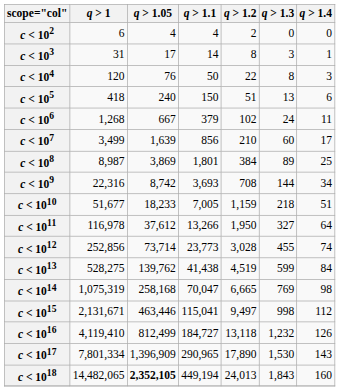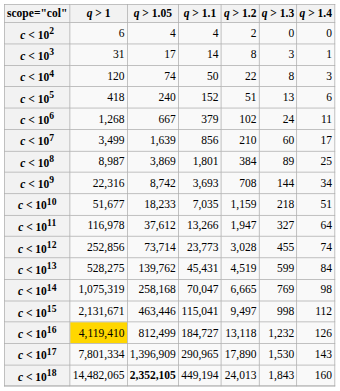(170, 76) 76 -> (170, 76) 74
(210, 97) 150 -> (210, 97) 152
(206, 204) 7,005 -> (206, 204) 7,035
(243, 225) 1,950 -> (243, 225) 1,947
(203, 268) 41,438 -> (203, 268) 45,431
(102, 332) no background -> (102, 332) gold background
